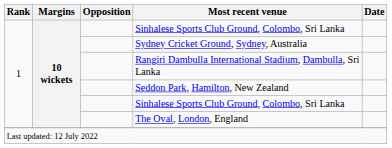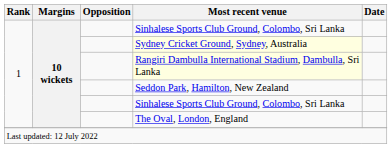(221, 44) no background -> (221, 44) lightyellow background
(247, 66) no background -> (247, 66) lightyellow background
